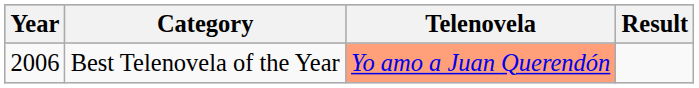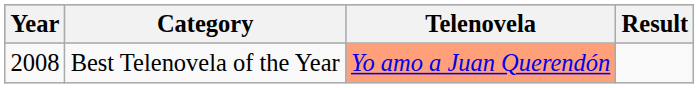(35, 62) 2006 -> (35, 62) 2008
